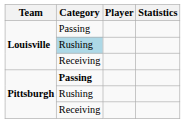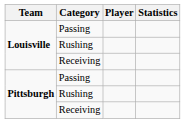(76, 45) lightblue background -> (76, 45) no background
(75, 77) bold -> (74, 77) normal
